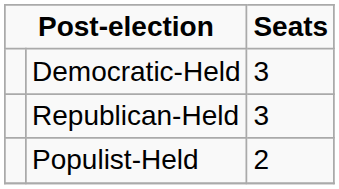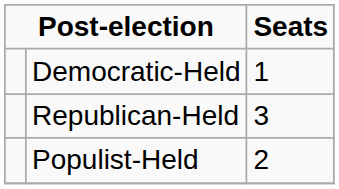(261, 71) 3 -> (261, 71) 1
